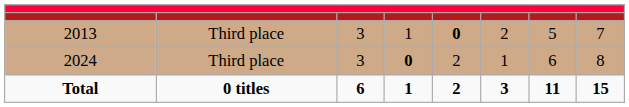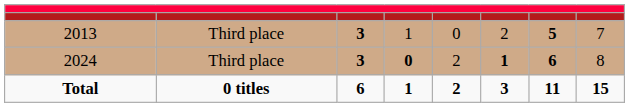(360, 34) normal -> (360, 34) bold
(456, 34) bold -> (456, 34) normal
(552, 34) normal -> (552, 34) bold
(360, 61) normal -> (360, 61) bold
(504, 61) normal -> (504, 61) bold
(552, 61) normal -> (552, 61) bold
